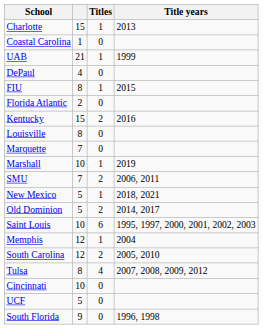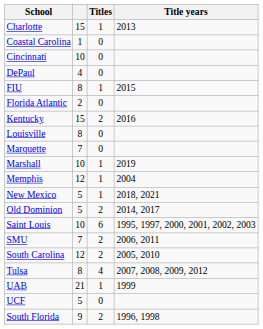rows swapped: (27, 286) <-> (17, 57)
rows swapped: (25, 240) <-> (17, 179)
(101, 316) 0 -> (101, 316) 2
